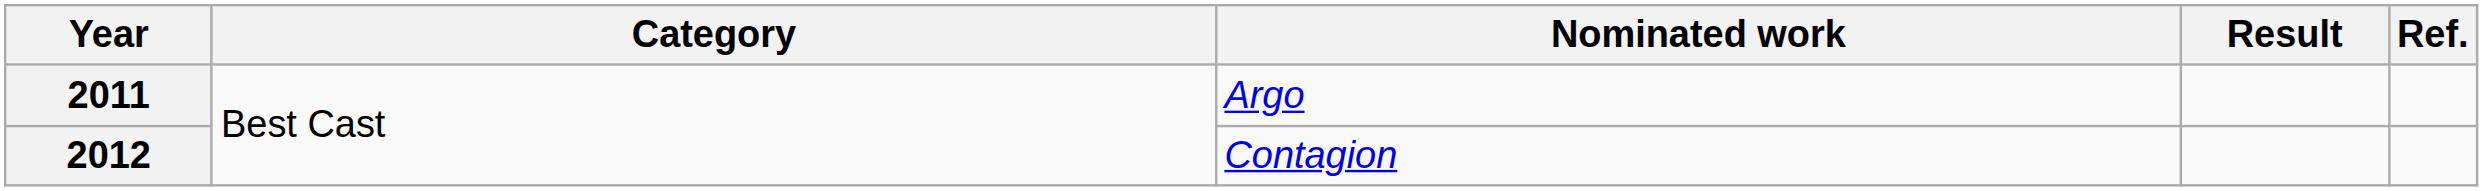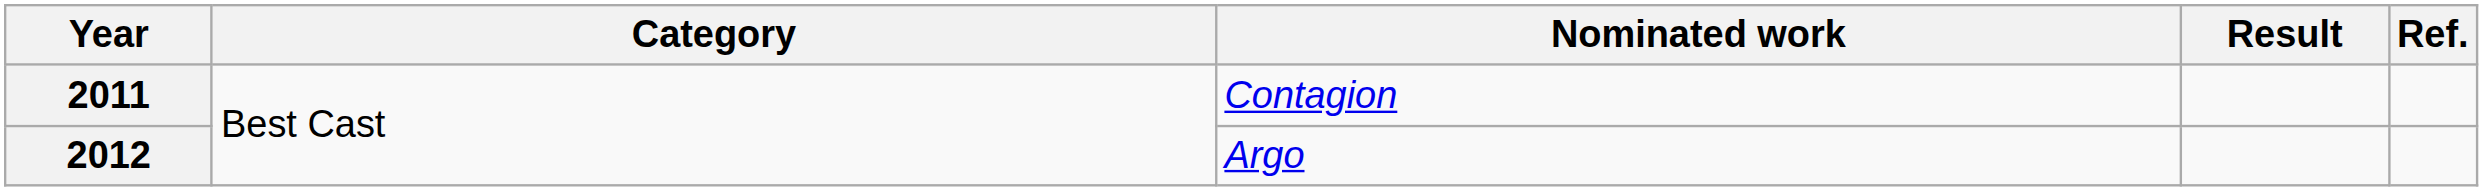(1264, 94) Argo -> (1311, 94) Contagion
(1311, 154) Contagion -> (1264, 154) Argo
